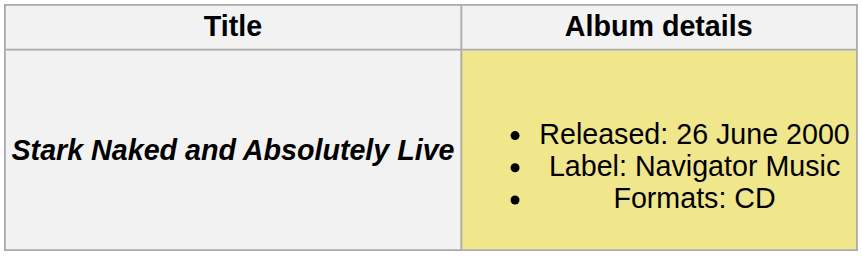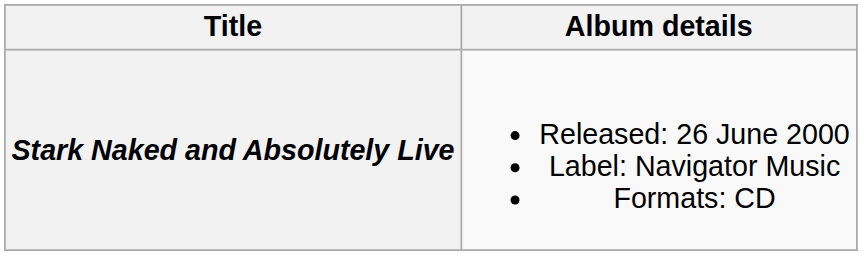(659, 166) khaki background -> (659, 166) no background
